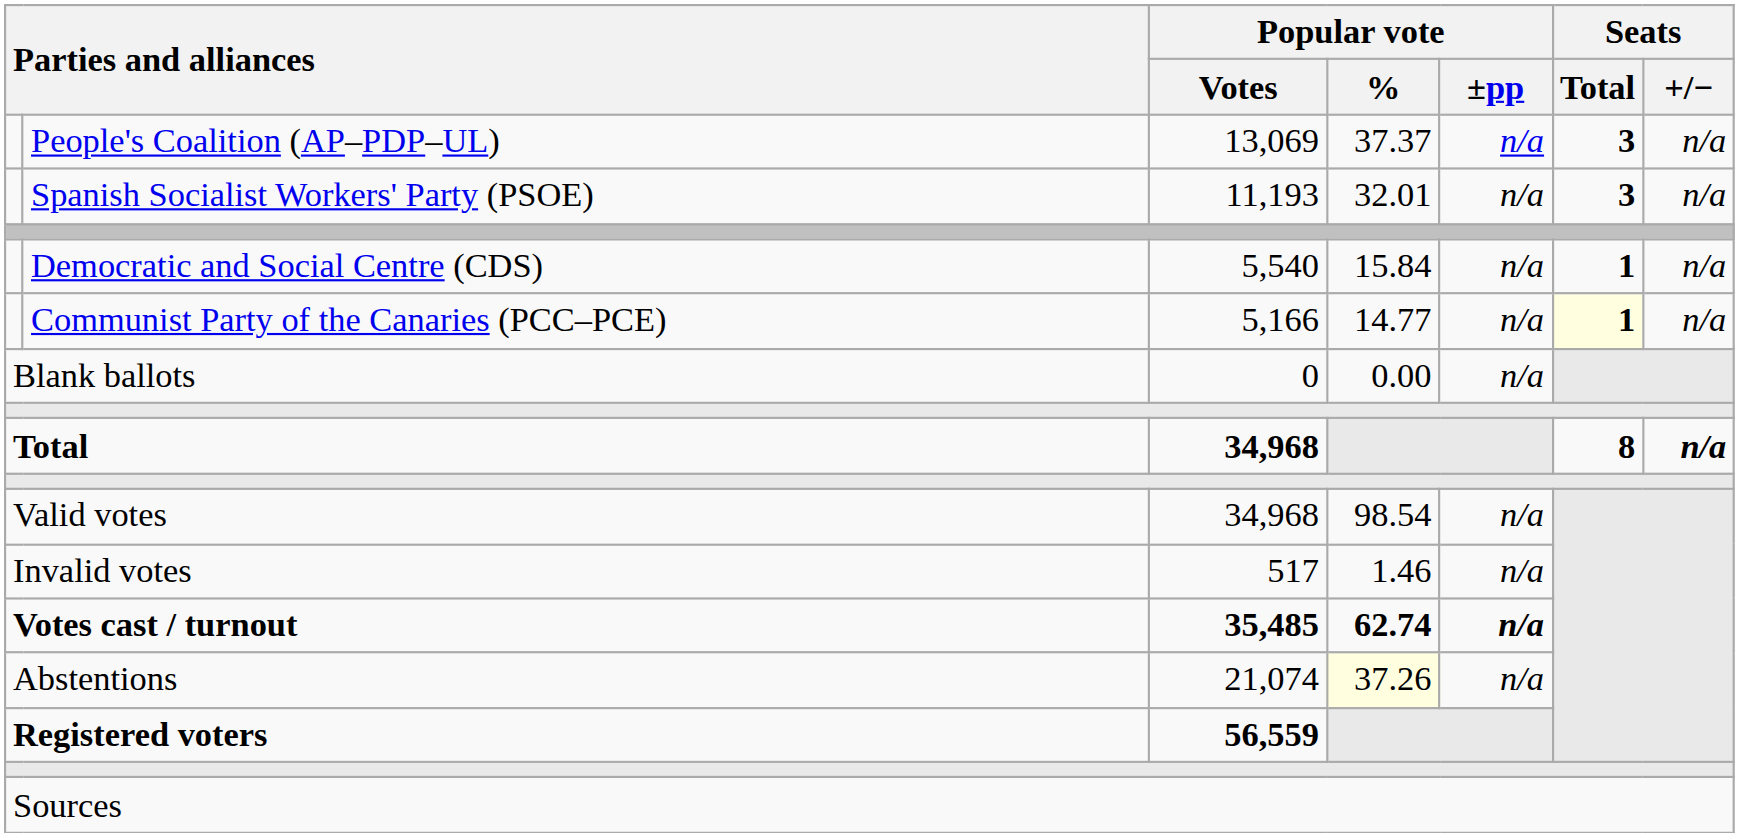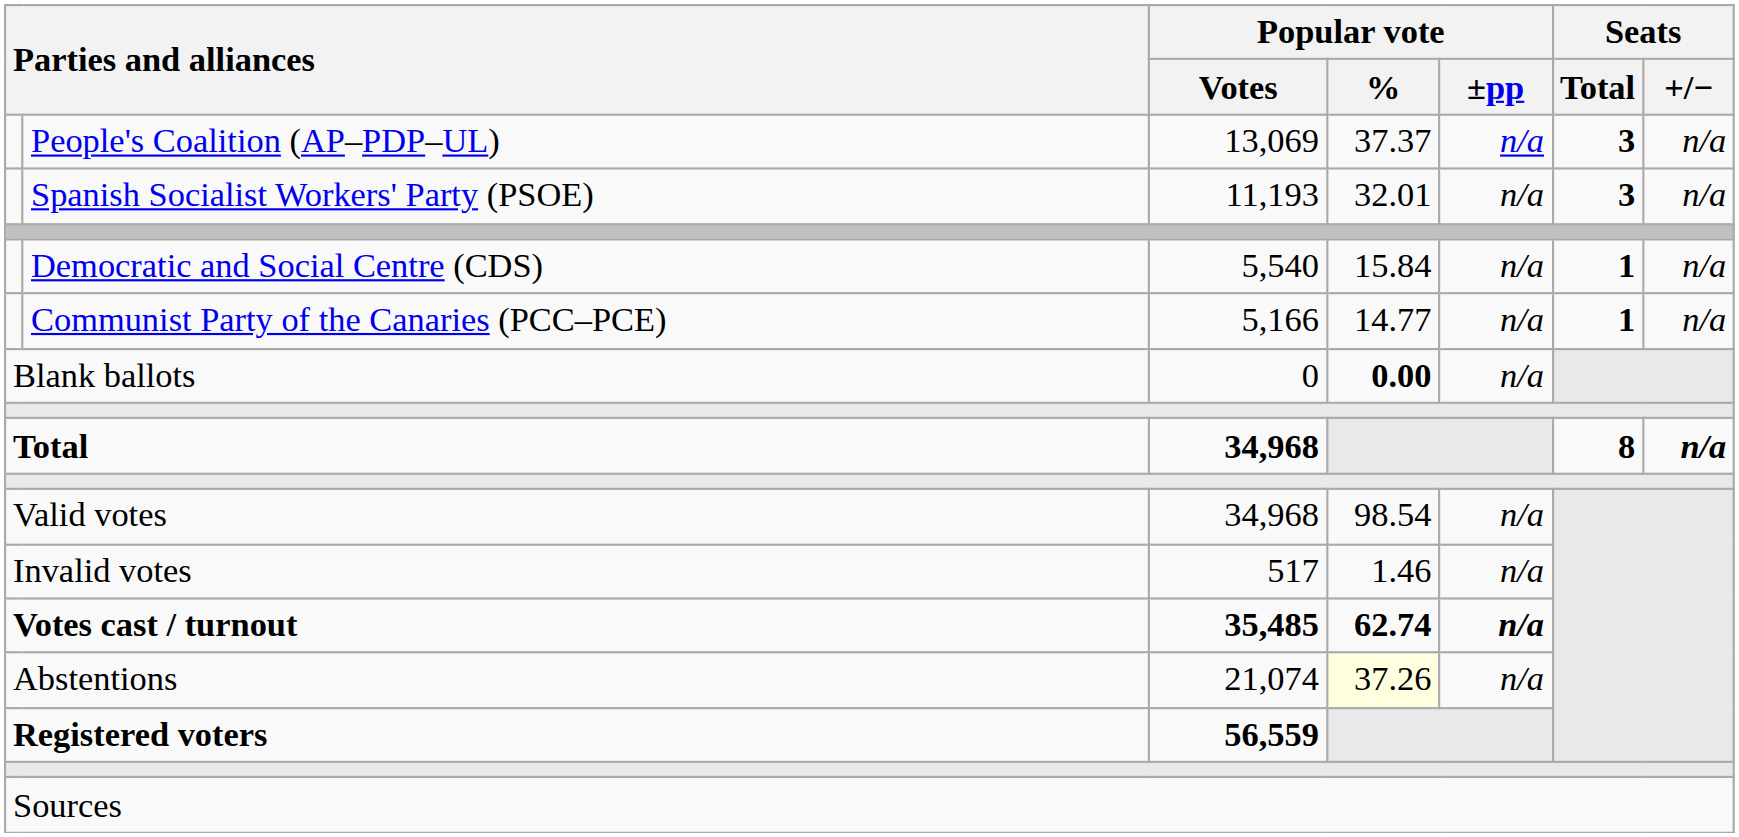(1627, 320) lightyellow background -> (1627, 320) no background
(1401, 374) normal -> (1401, 374) bold
